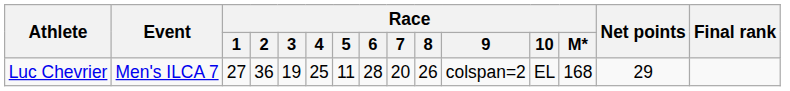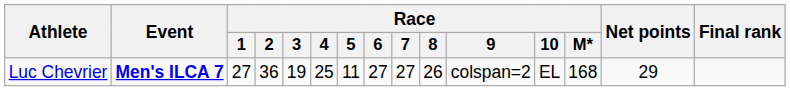(167, 72) normal -> (170, 72) bold
(373, 72) 28 -> (378, 72) 27
(400, 72) 20 -> (405, 72) 27
